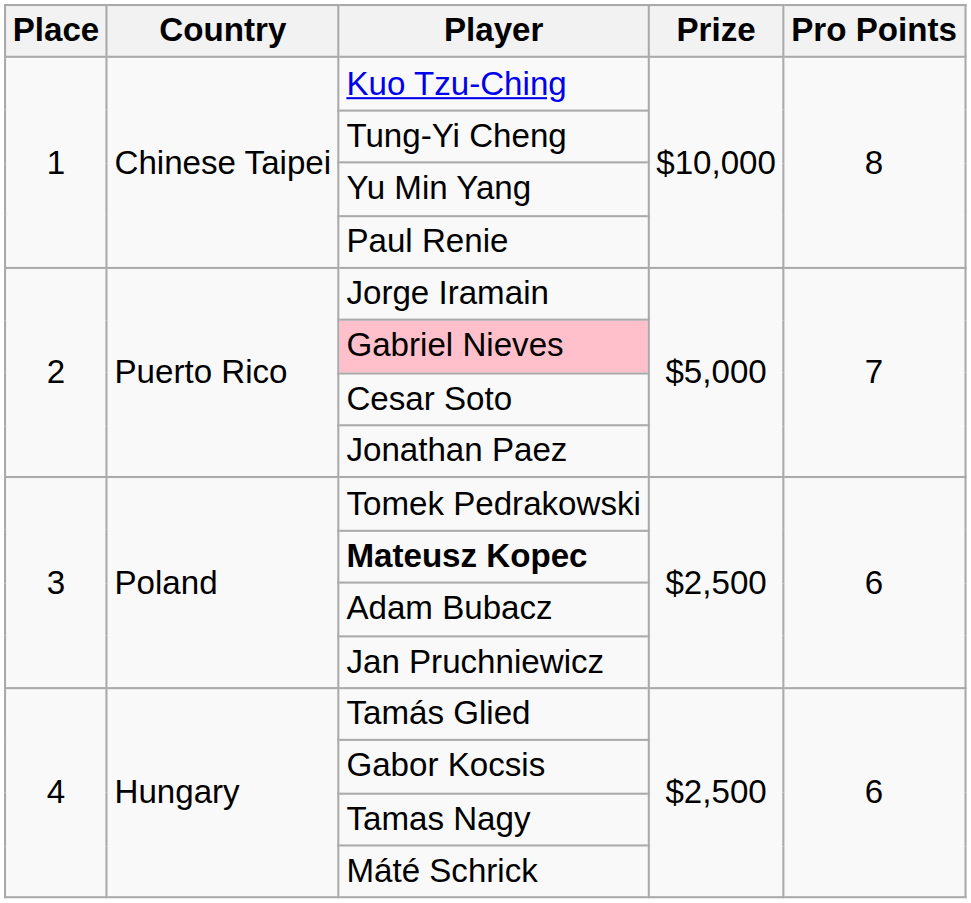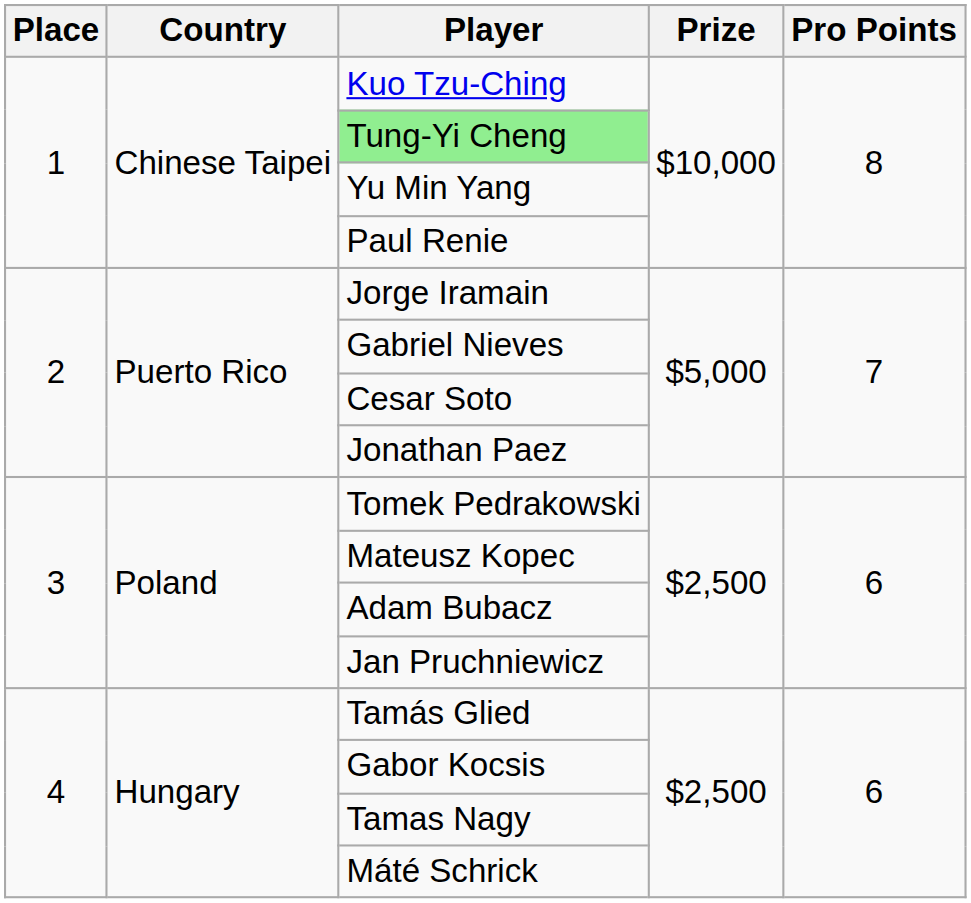(457, 135) no background -> (457, 135) lightgreen background
(455, 345) pink background -> (455, 345) no background
(467, 556) bold -> (461, 556) normal
